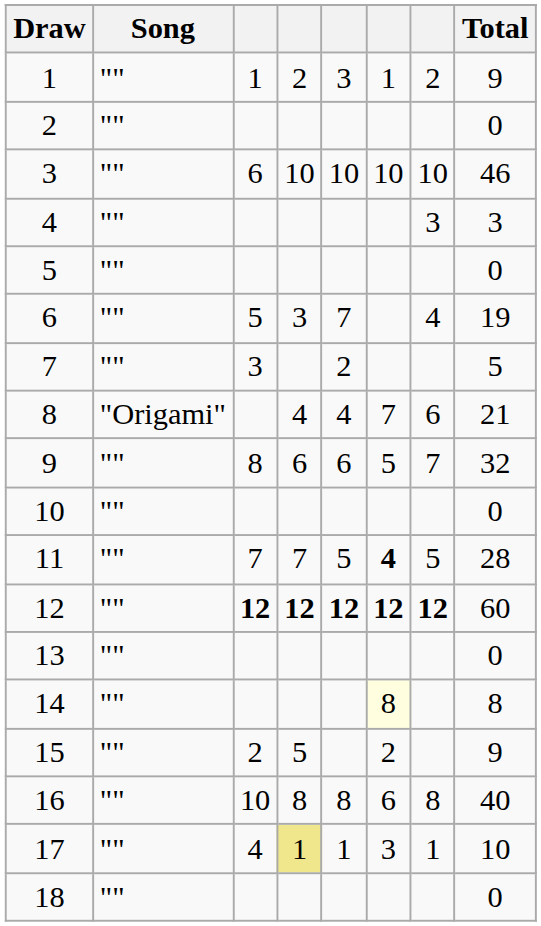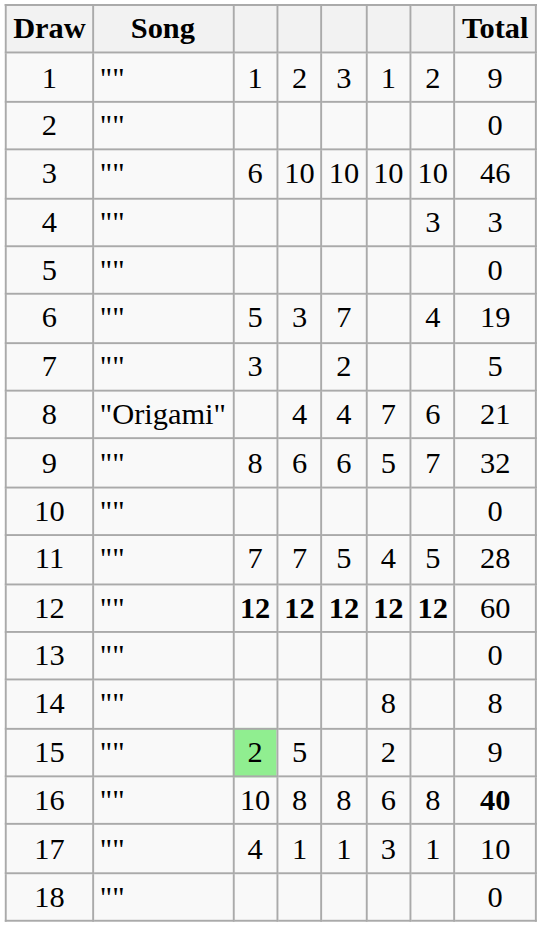(388, 558) bold -> (388, 558) normal
(388, 703) lightyellow background -> (388, 703) no background
(255, 751) no background -> (255, 751) lightgreen background
(495, 800) normal -> (495, 800) bold
(300, 848) khaki background -> (300, 848) no background
